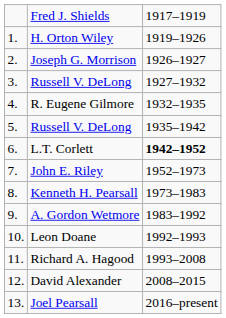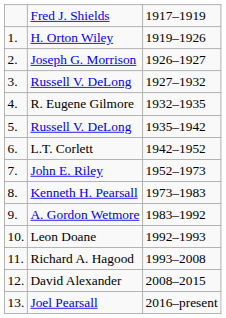(176, 148) bold -> (176, 148) normal
